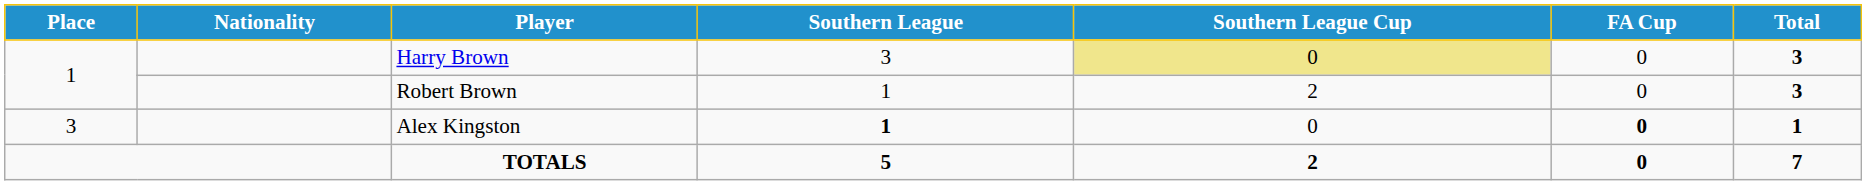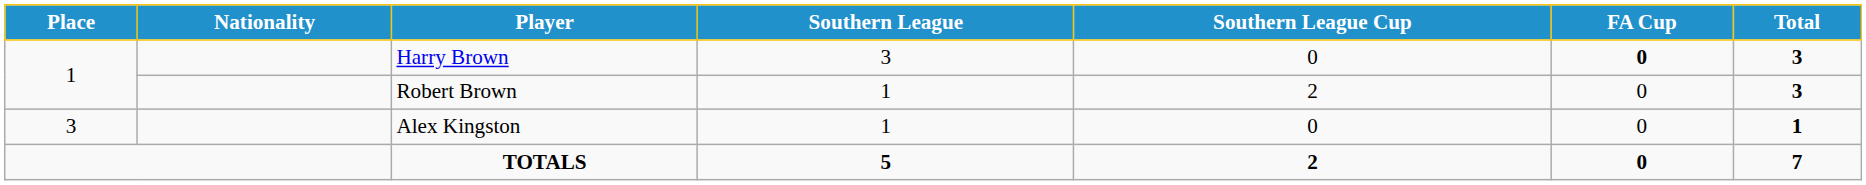(1312, 57) khaki background -> (1312, 57) no background
(1642, 57) normal -> (1642, 57) bold
(886, 127) bold -> (886, 127) normal
(1642, 127) bold -> (1642, 127) normal
